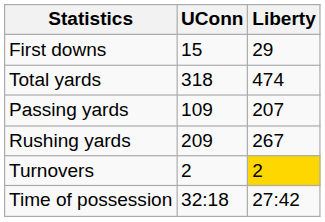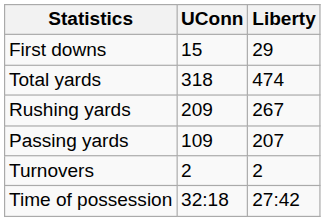rows swapped: (70, 140) <-> (69, 110)
(258, 170) gold background -> (258, 170) no background
